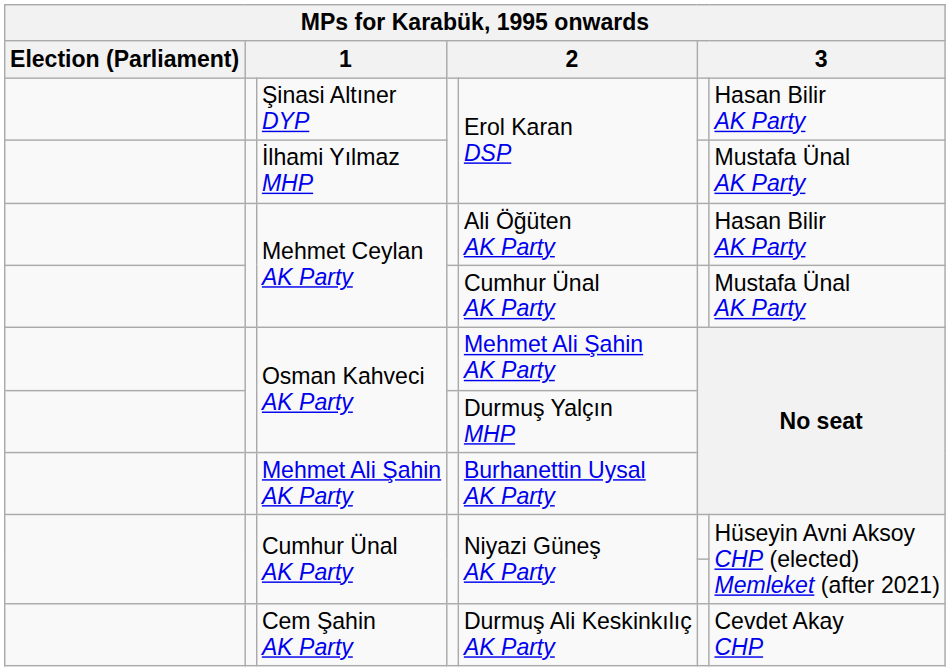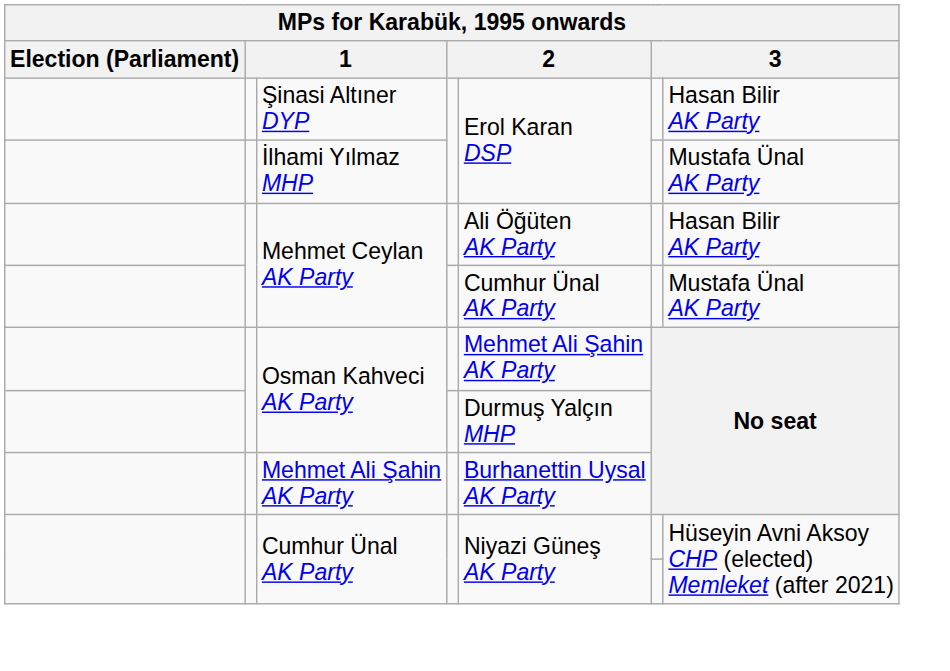- row: (125, 635)
